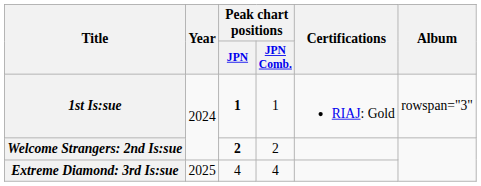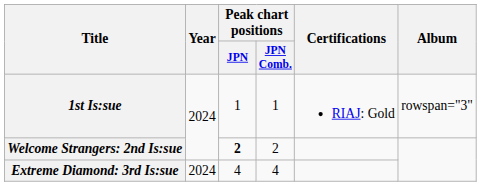(237, 106) bold -> (237, 106) normal
(202, 170) 2025 -> (202, 170) 2024
